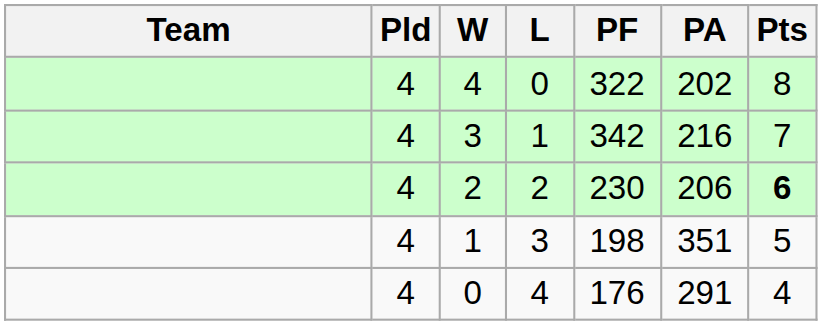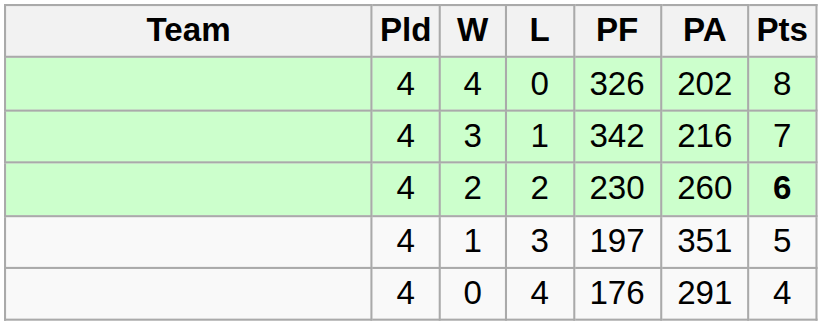(617, 83) 322 -> (617, 83) 326
(705, 188) 206 -> (705, 188) 260
(617, 240) 198 -> (617, 240) 197
